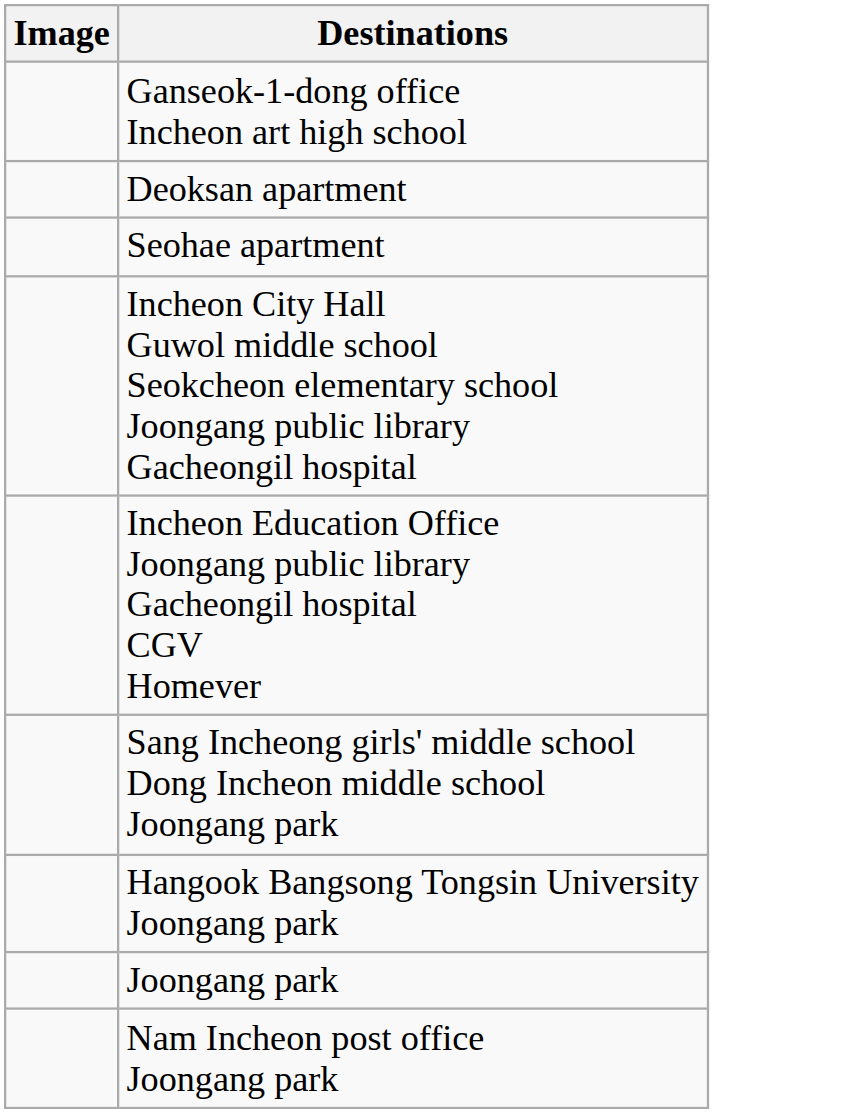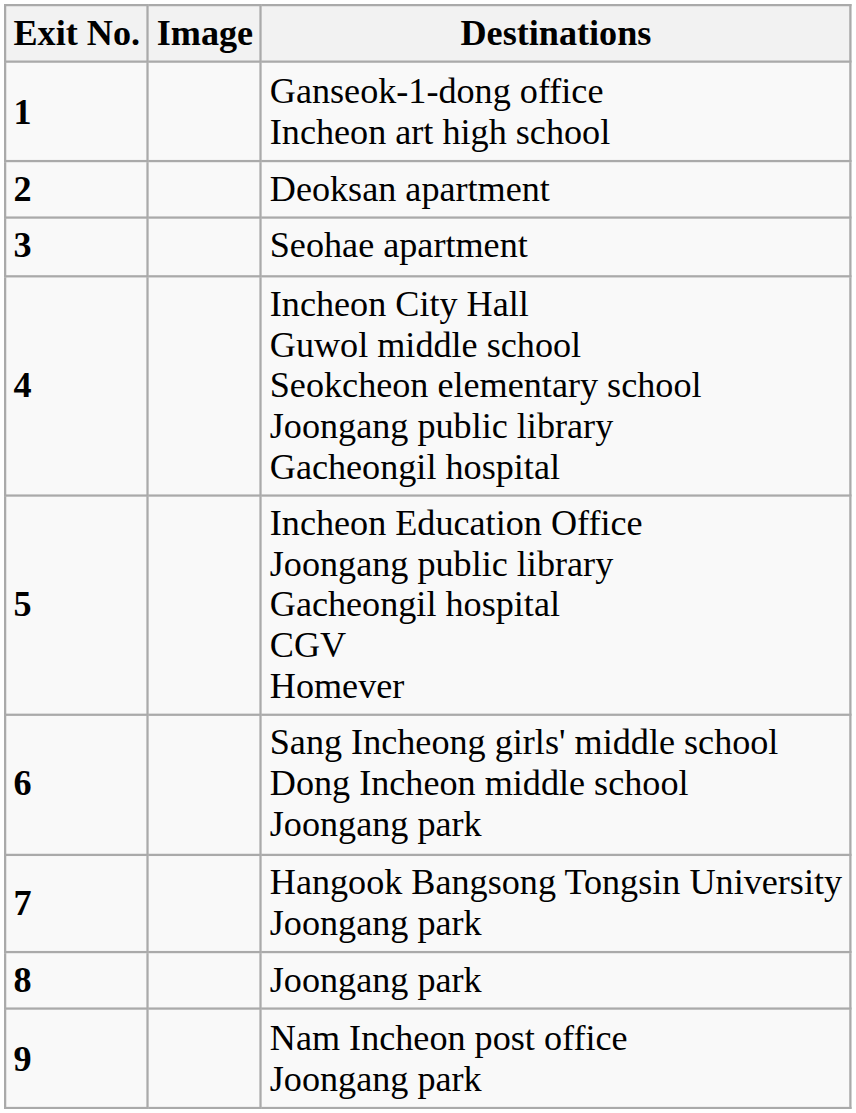+ column: (77, 33)
